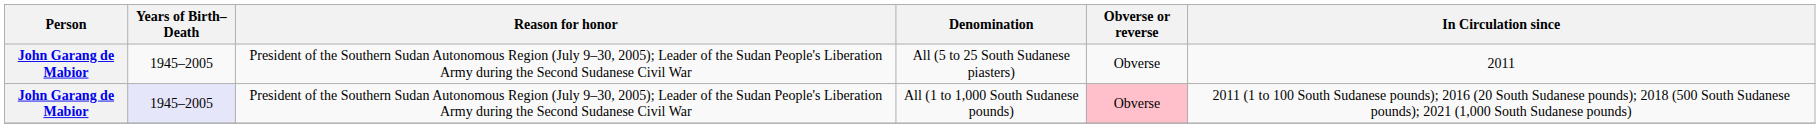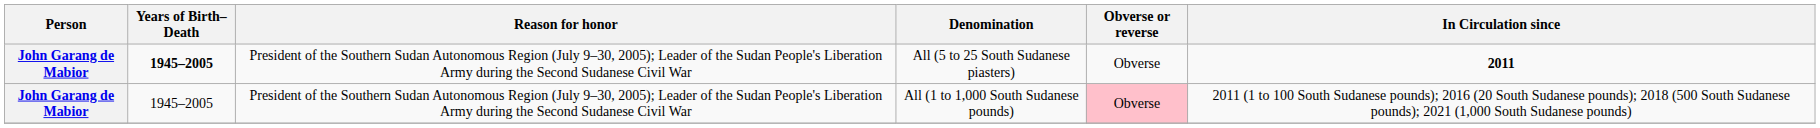(181, 64) normal -> (181, 64) bold
(1501, 64) normal -> (1501, 64) bold
(181, 103) lavender background -> (181, 103) no background
